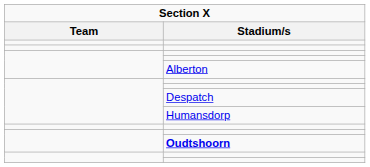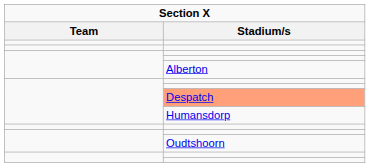(190, 97) no background -> (190, 97) lightsalmon background
(198, 143) bold -> (195, 143) normal
